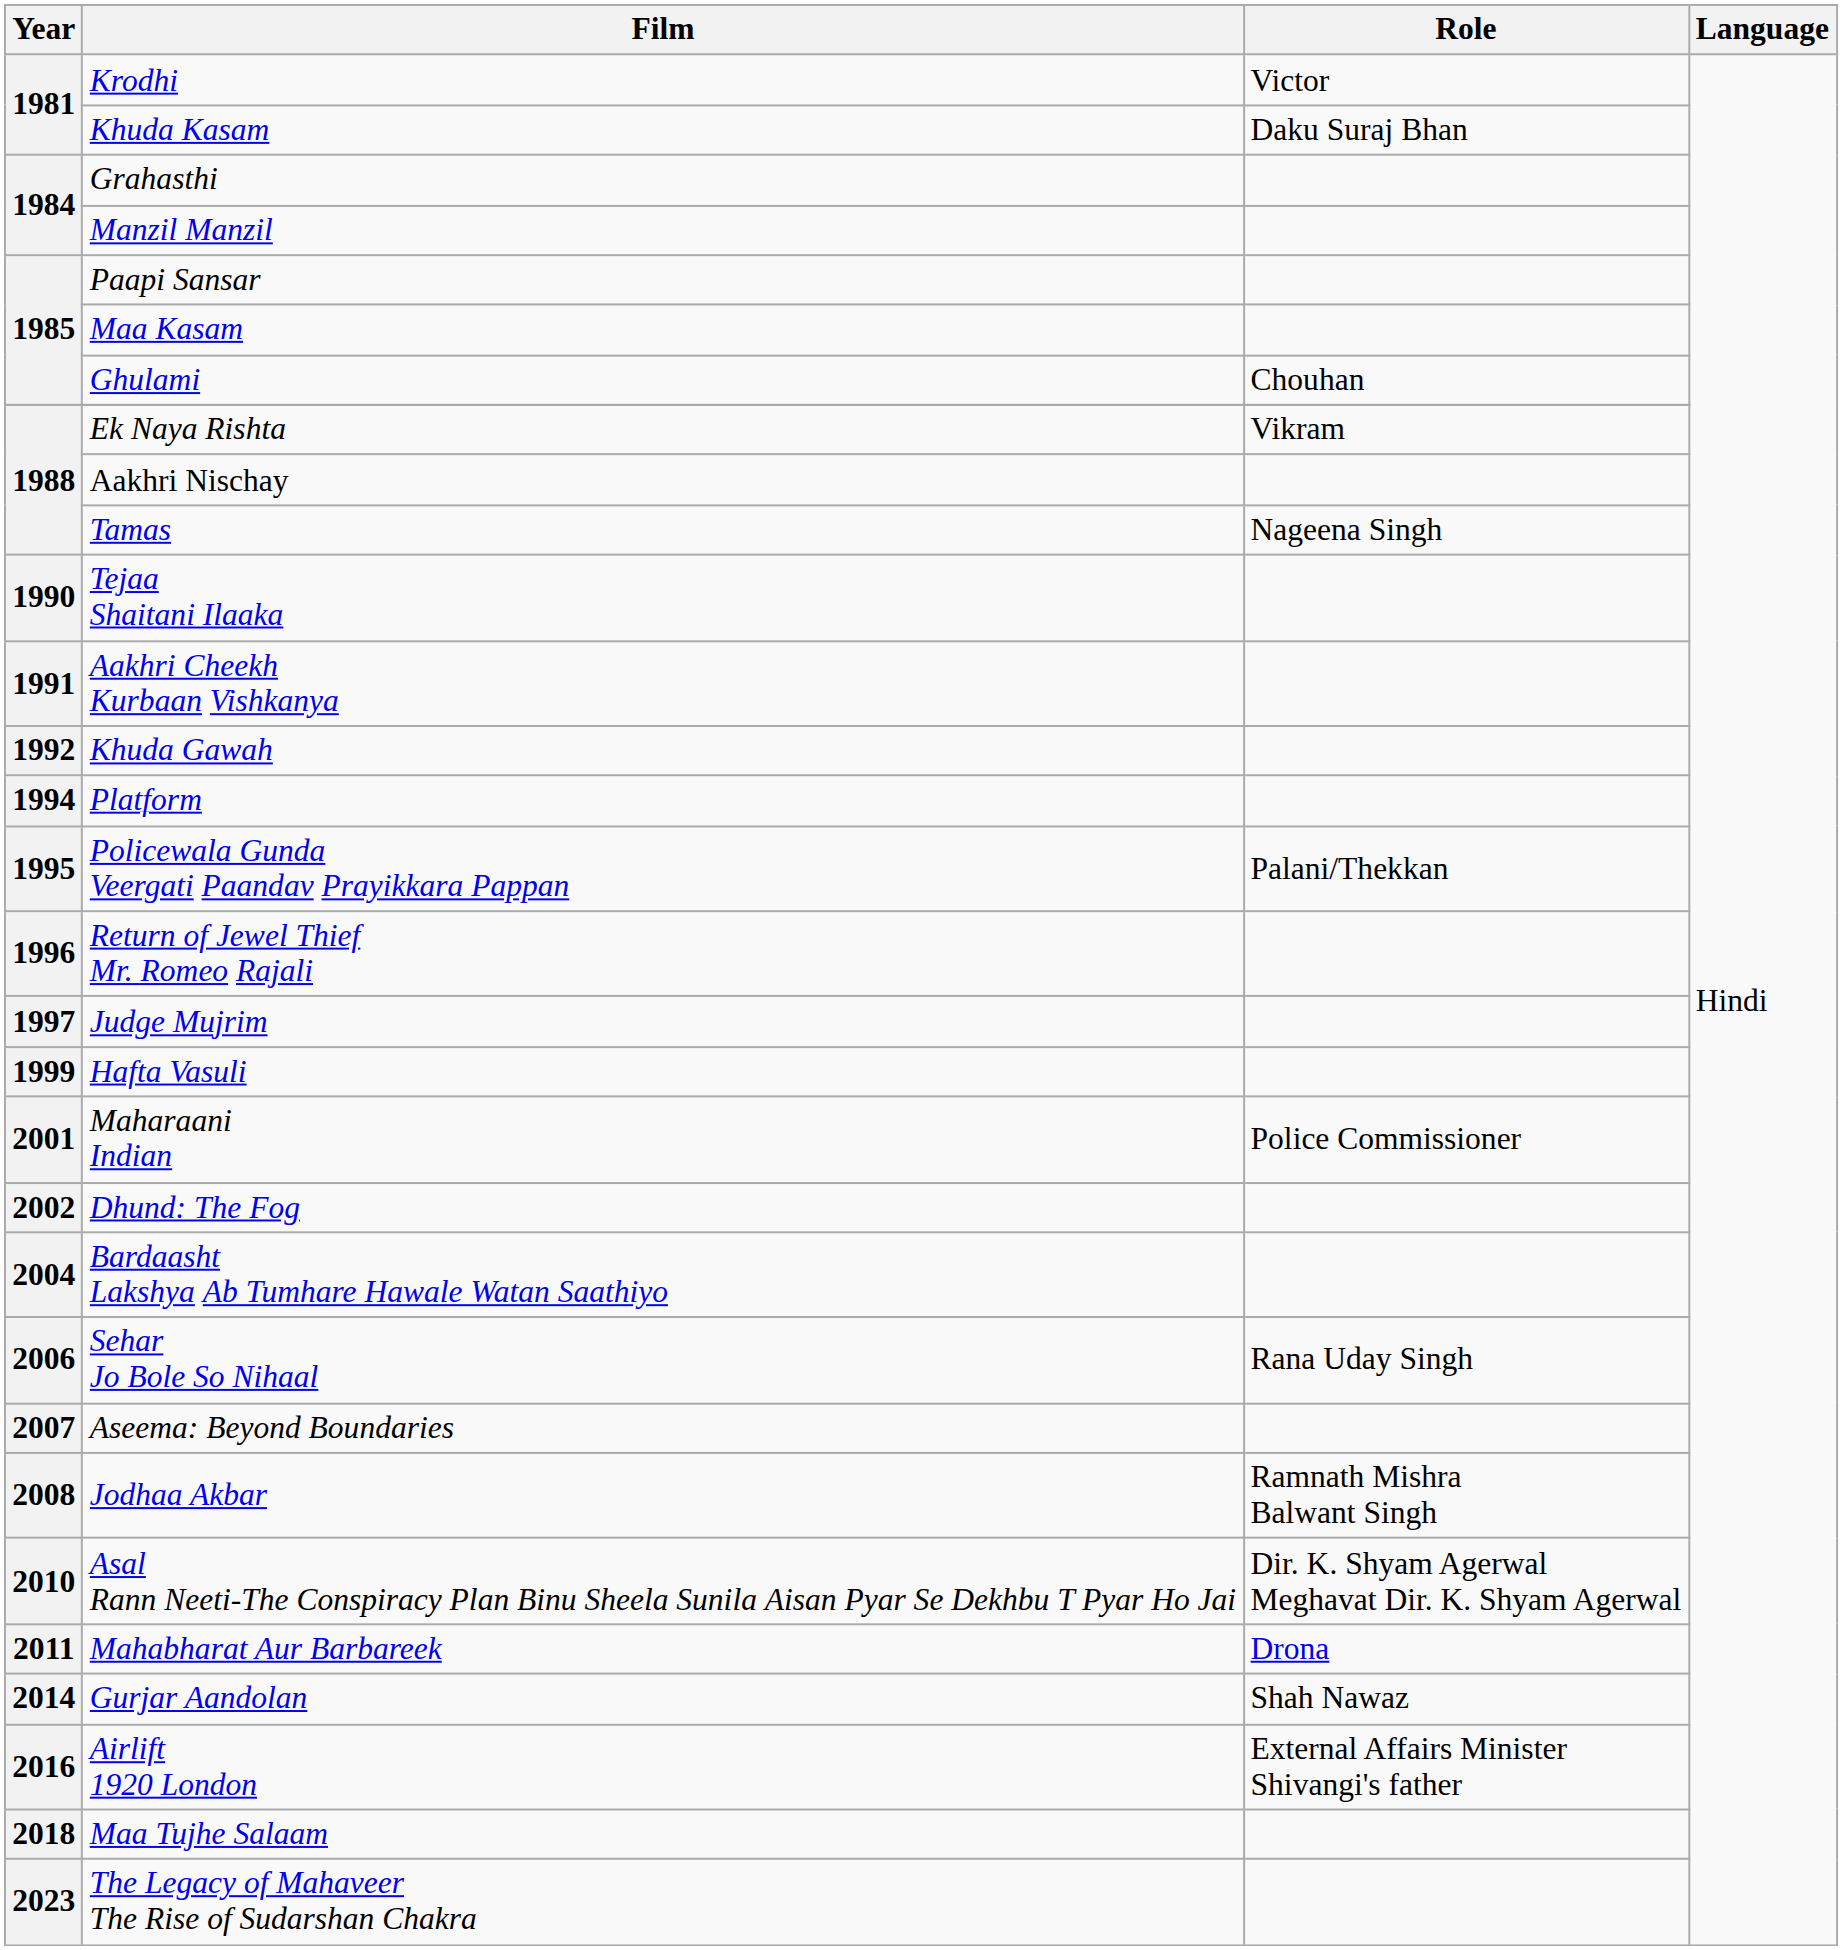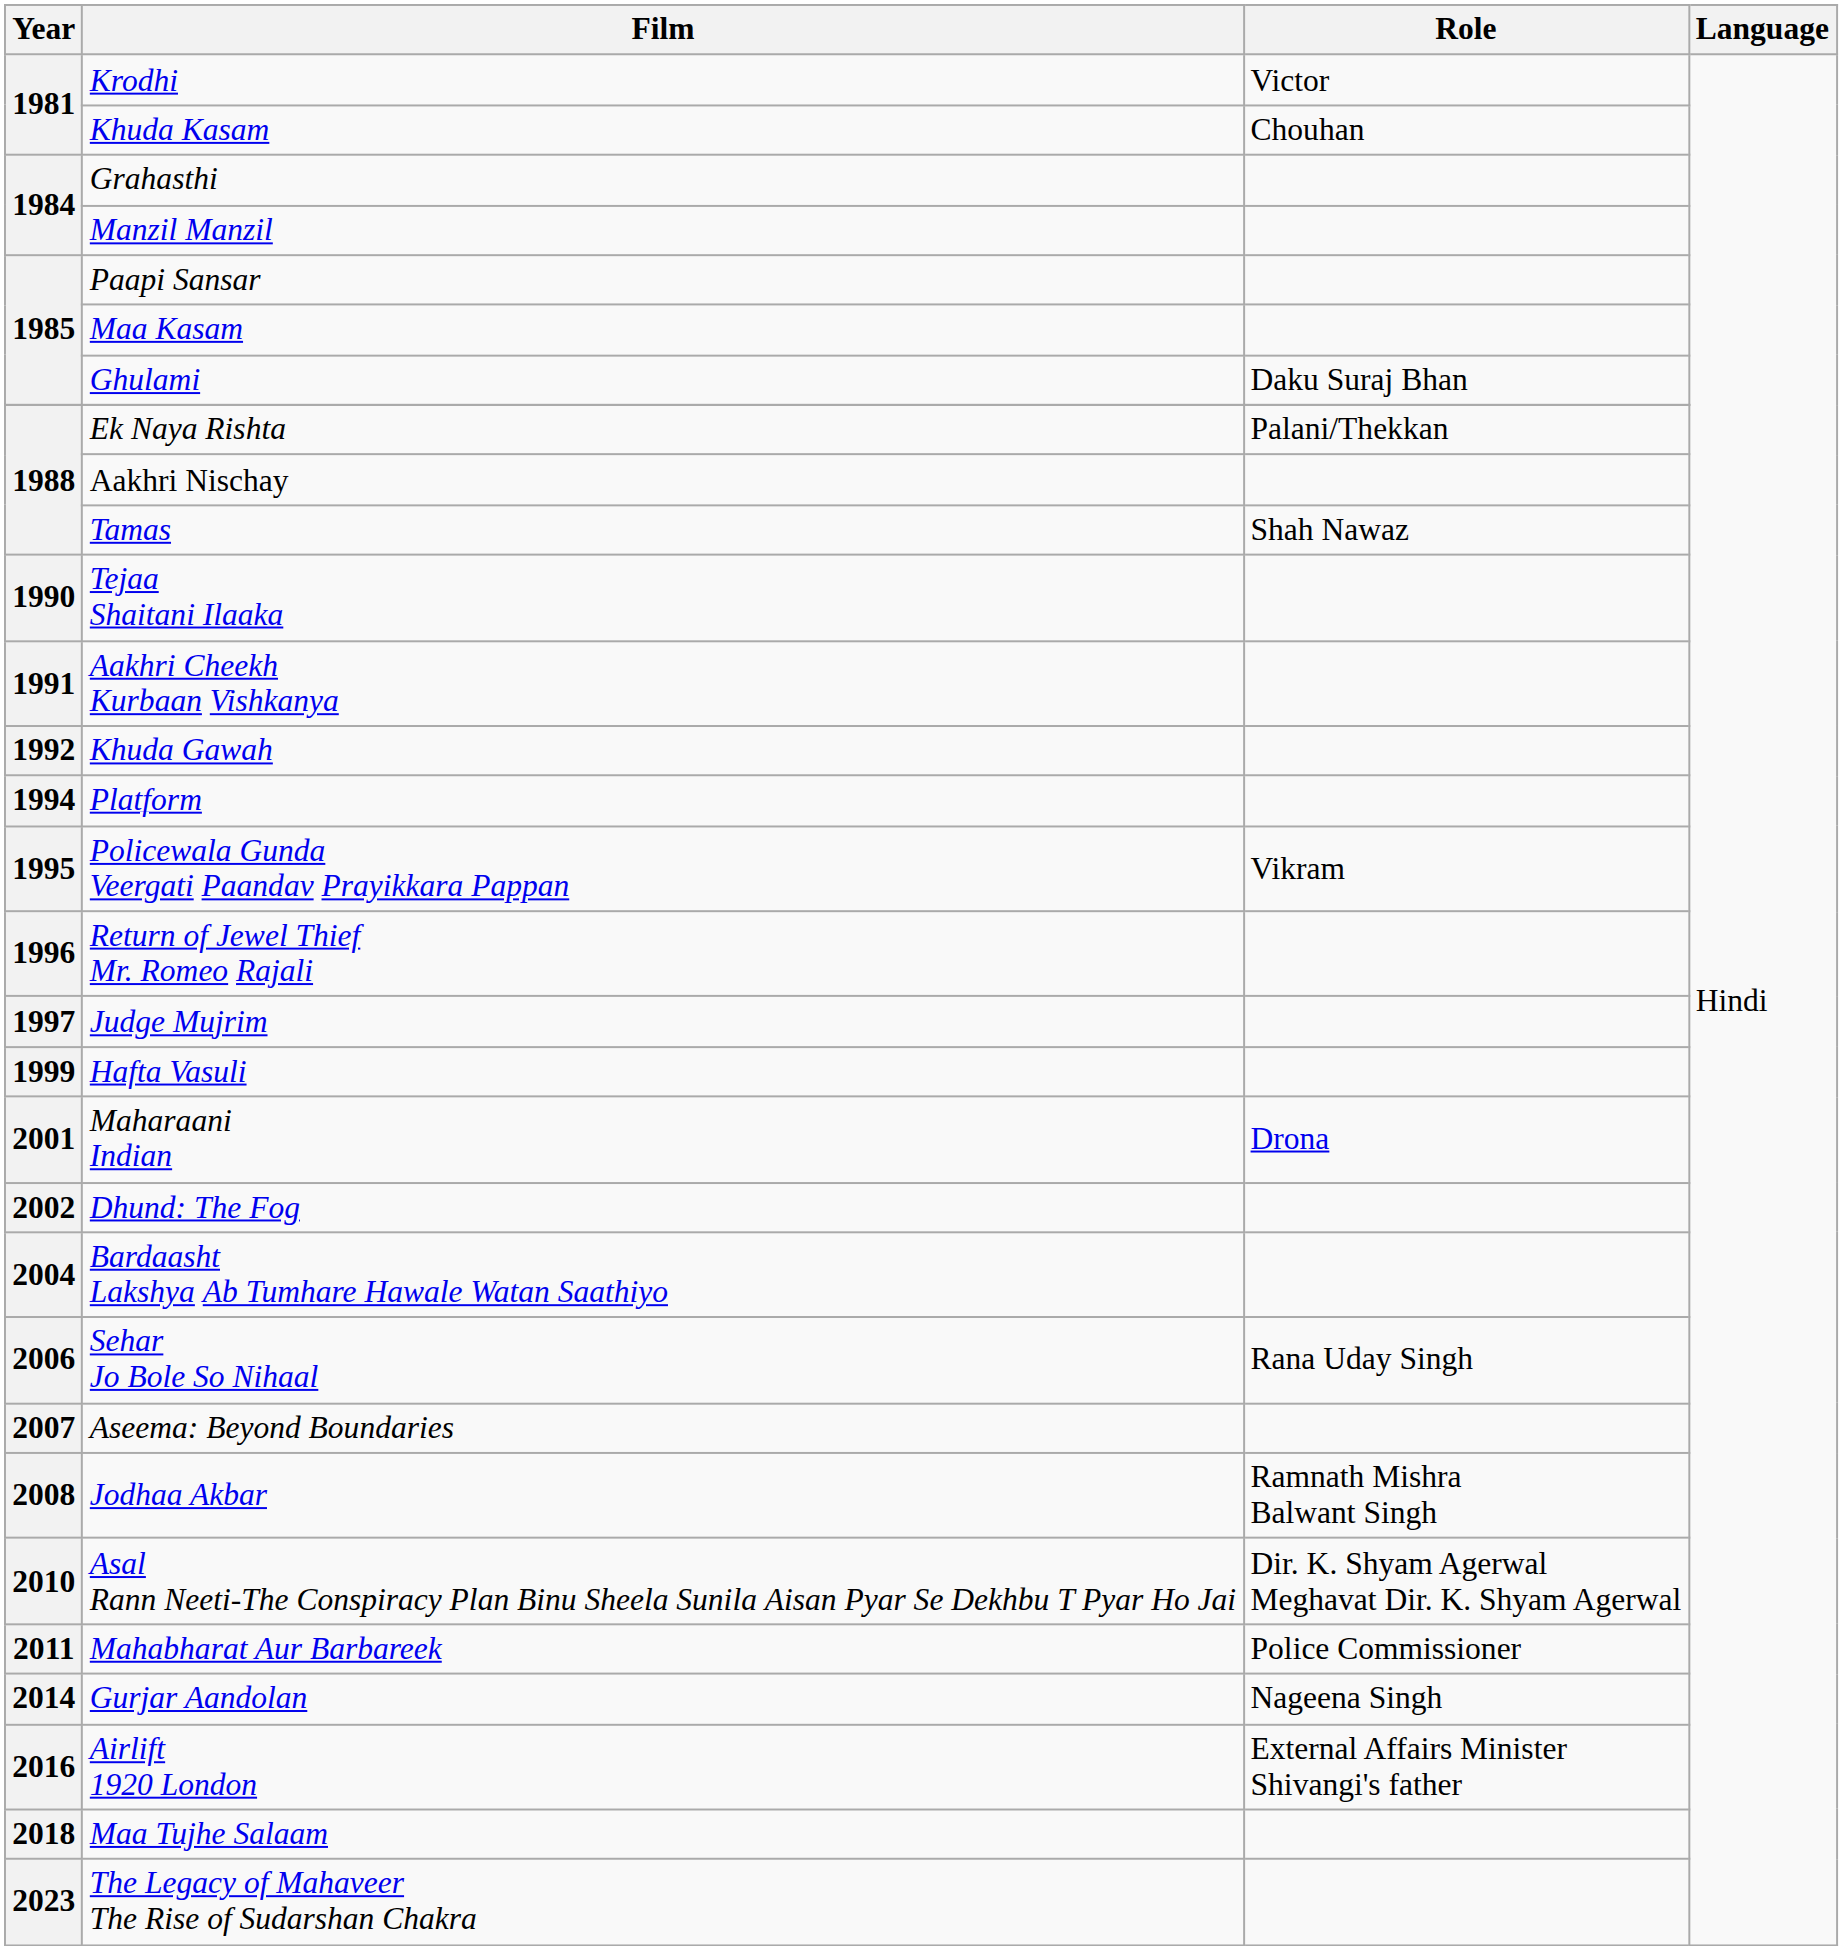(1359, 129) Daku Suraj Bhan -> (1307, 129) Chouhan
(1307, 379) Chouhan -> (1359, 379) Daku Suraj Bhan
(1298, 429) Vikram -> (1349, 429) Palani/Thekkan
(1346, 529) Nageena Singh -> (1330, 529) Shah Nawaz
(1349, 867) Palani/Thekkan -> (1298, 867) Vikram
(1386, 1138) Police Commissioner -> (1290, 1138) Drona
(1290, 1648) Drona -> (1386, 1648) Police Commissioner
(1330, 1698) Shah Nawaz -> (1346, 1698) Nageena Singh
